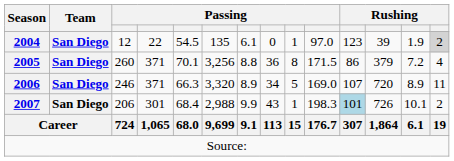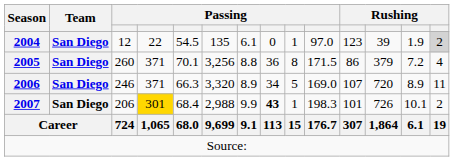(155, 104) no background -> (155, 104) gold background
(272, 104) normal -> (272, 104) bold
(353, 104) lightblue background -> (353, 104) no background
